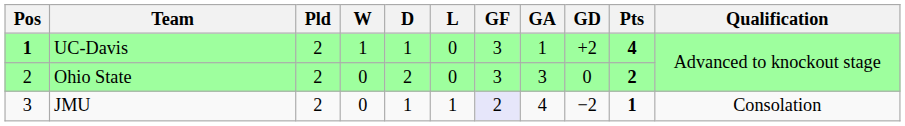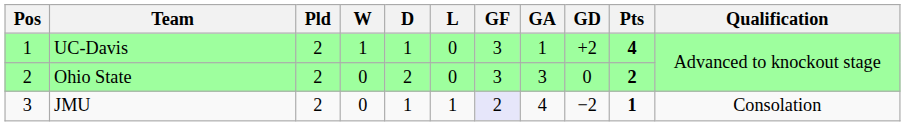(27, 47) bold -> (27, 47) normal
